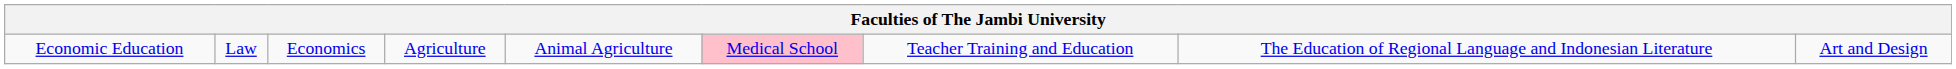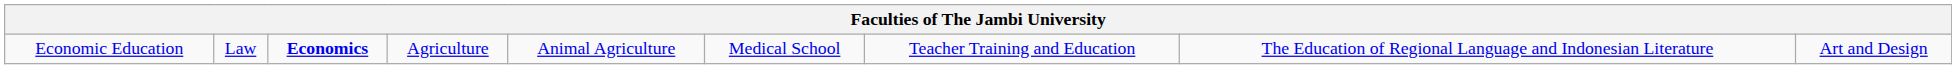(326, 49) normal -> (327, 49) bold
(782, 49) pink background -> (785, 49) no background
